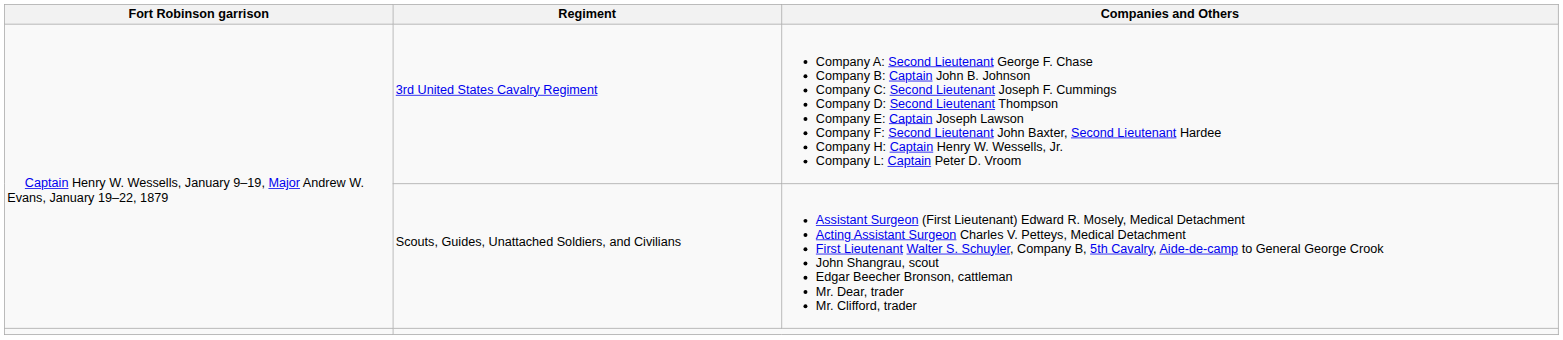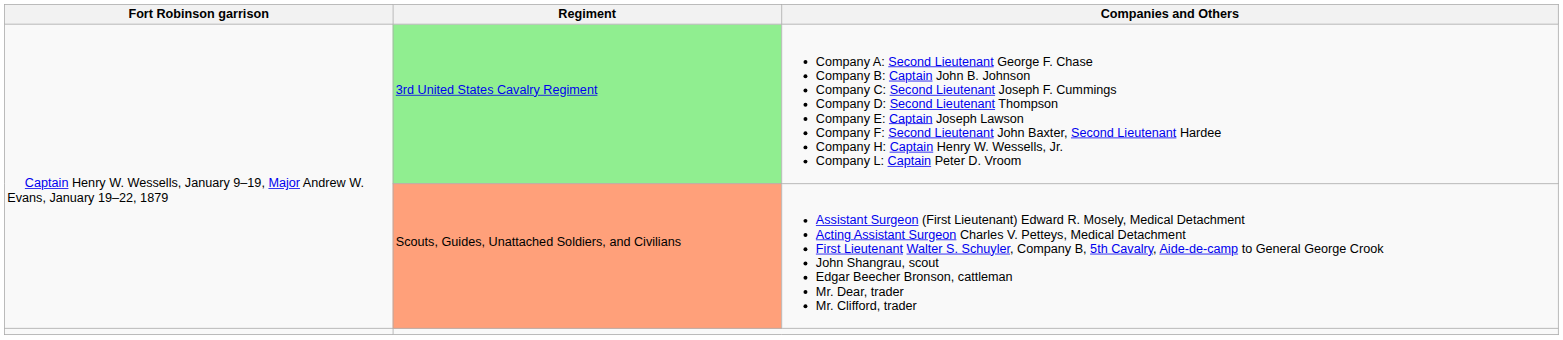(497, 104) no background -> (497, 104) lightgreen background
(538, 256) no background -> (538, 256) lightsalmon background
